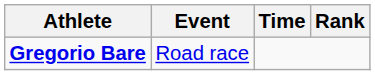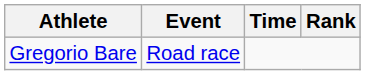(78, 53) bold -> (73, 53) normal
